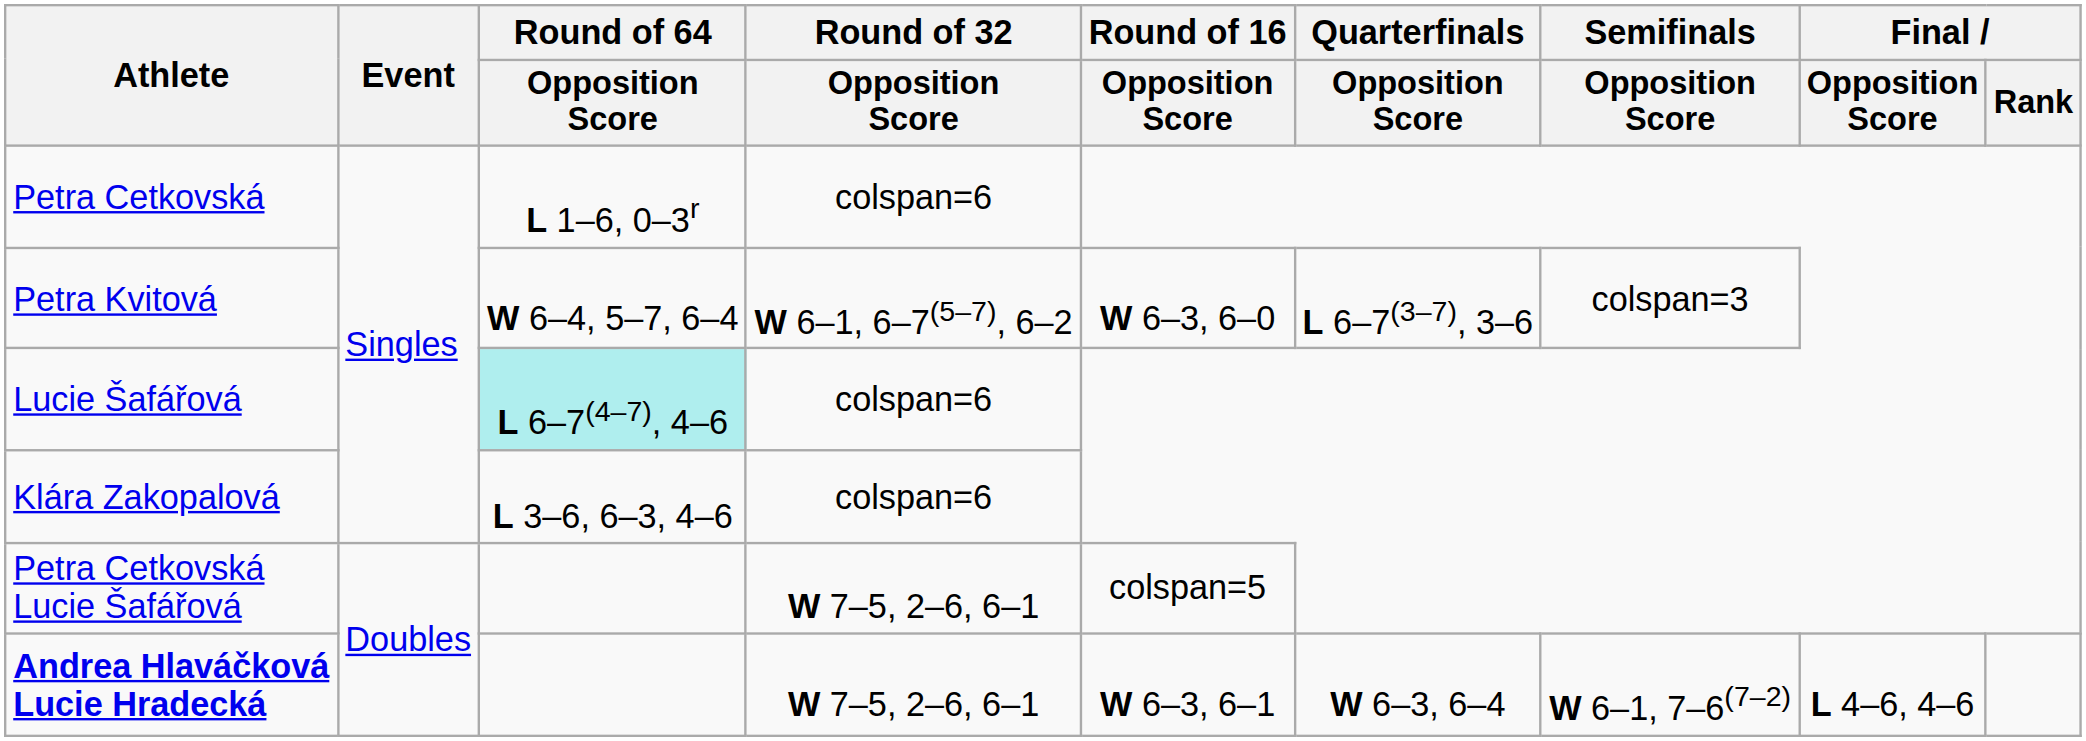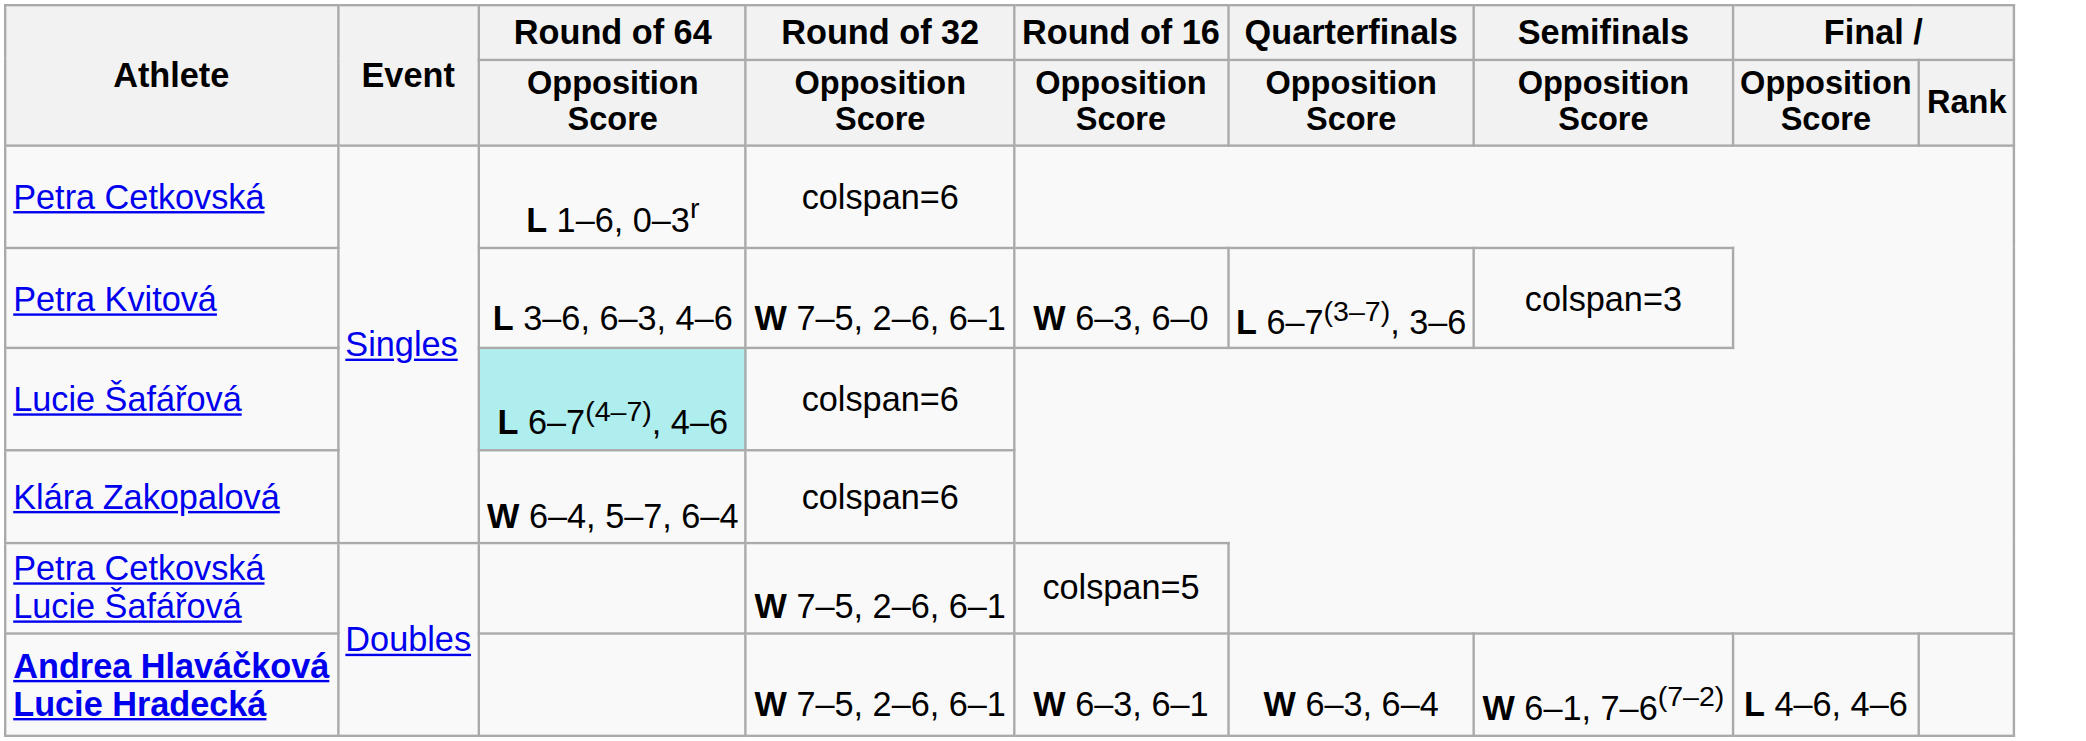(613, 317) W 6–4, 5–7, 6–4 -> (613, 317) L 3–6, 6–3, 4–6
(914, 317) W 6–1, 6–7(5–7), 6–2 -> (880, 317) W 7–5, 2–6, 6–1
(613, 515) L 3–6, 6–3, 4–6 -> (613, 515) W 6–4, 5–7, 6–4
